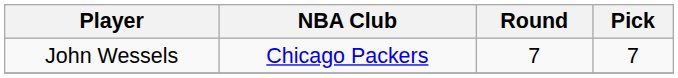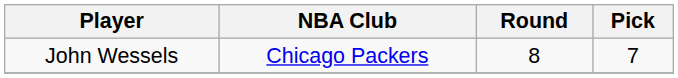(534, 55) 7 -> (534, 55) 8
